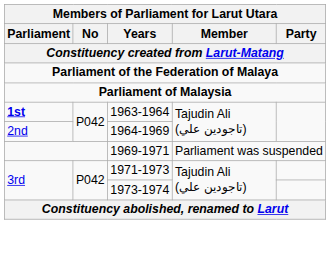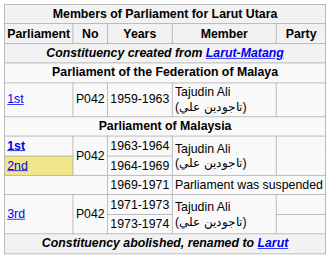+ row: (140, 99)
(18, 131) no background -> (18, 165) khaki background
